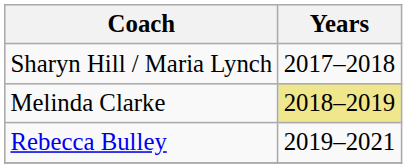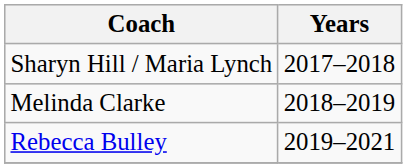(339, 102) khaki background -> (339, 102) no background
